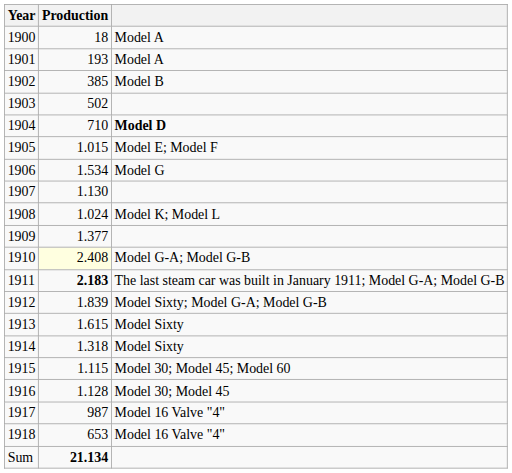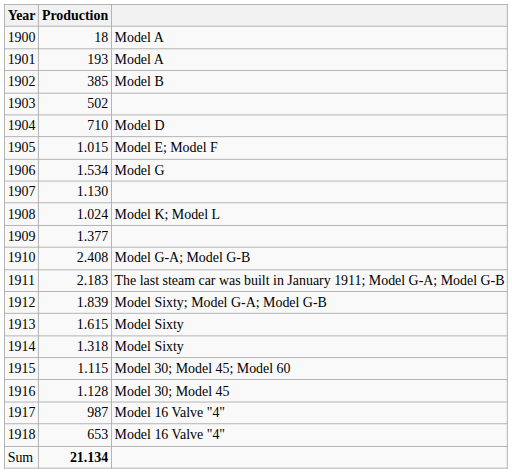(140, 125) bold -> (140, 125) normal
(92, 258) lightyellow background -> (92, 258) no background
(92, 280) bold -> (92, 280) normal
